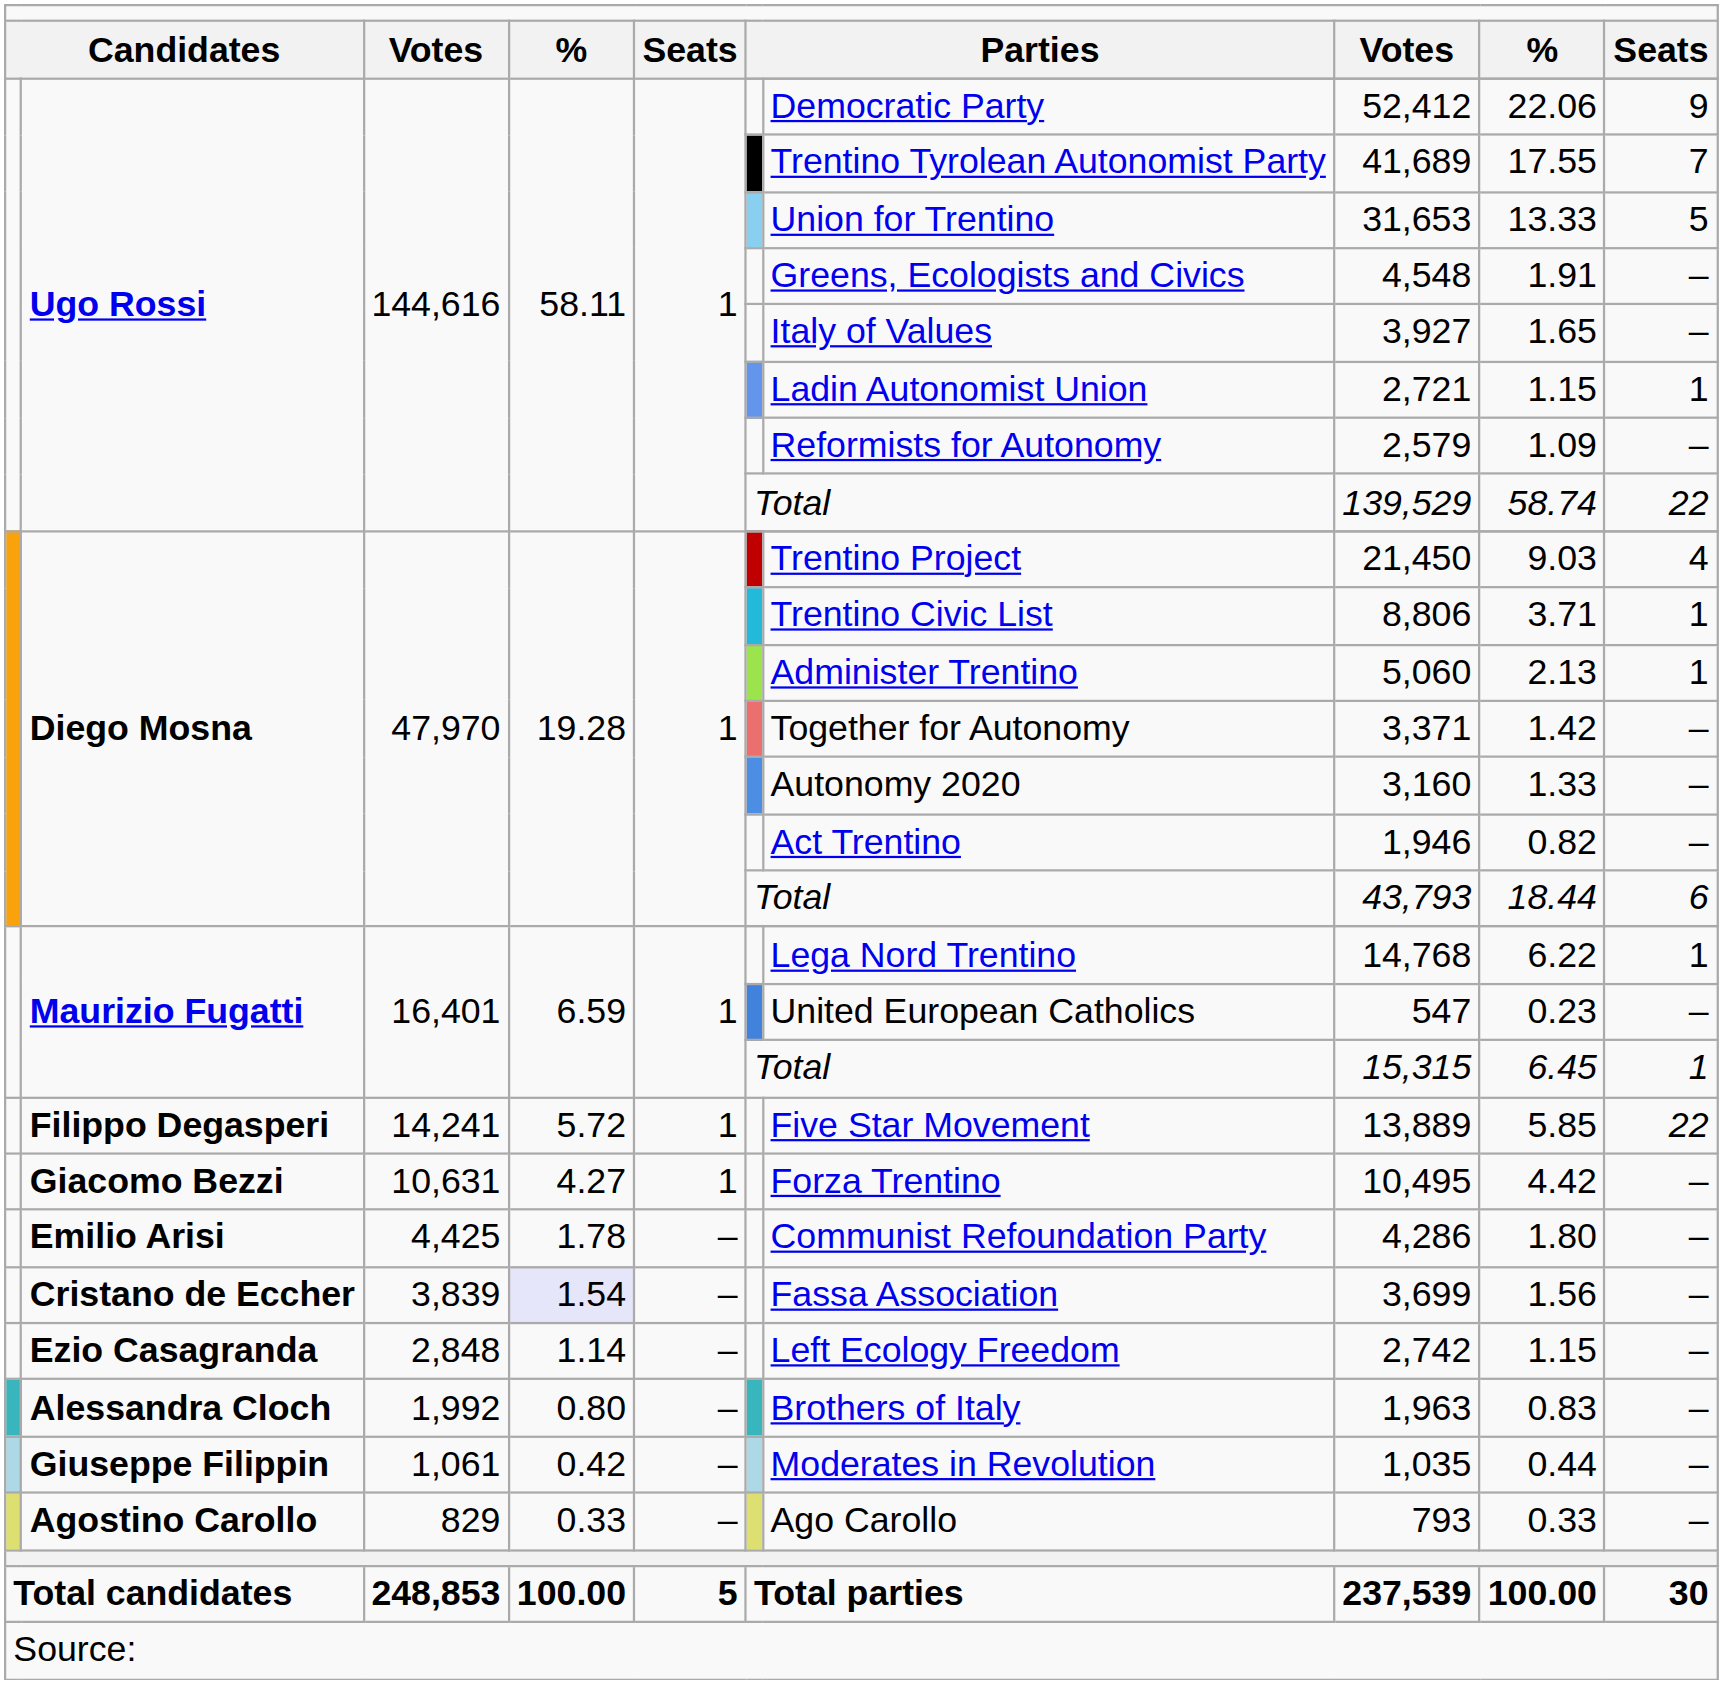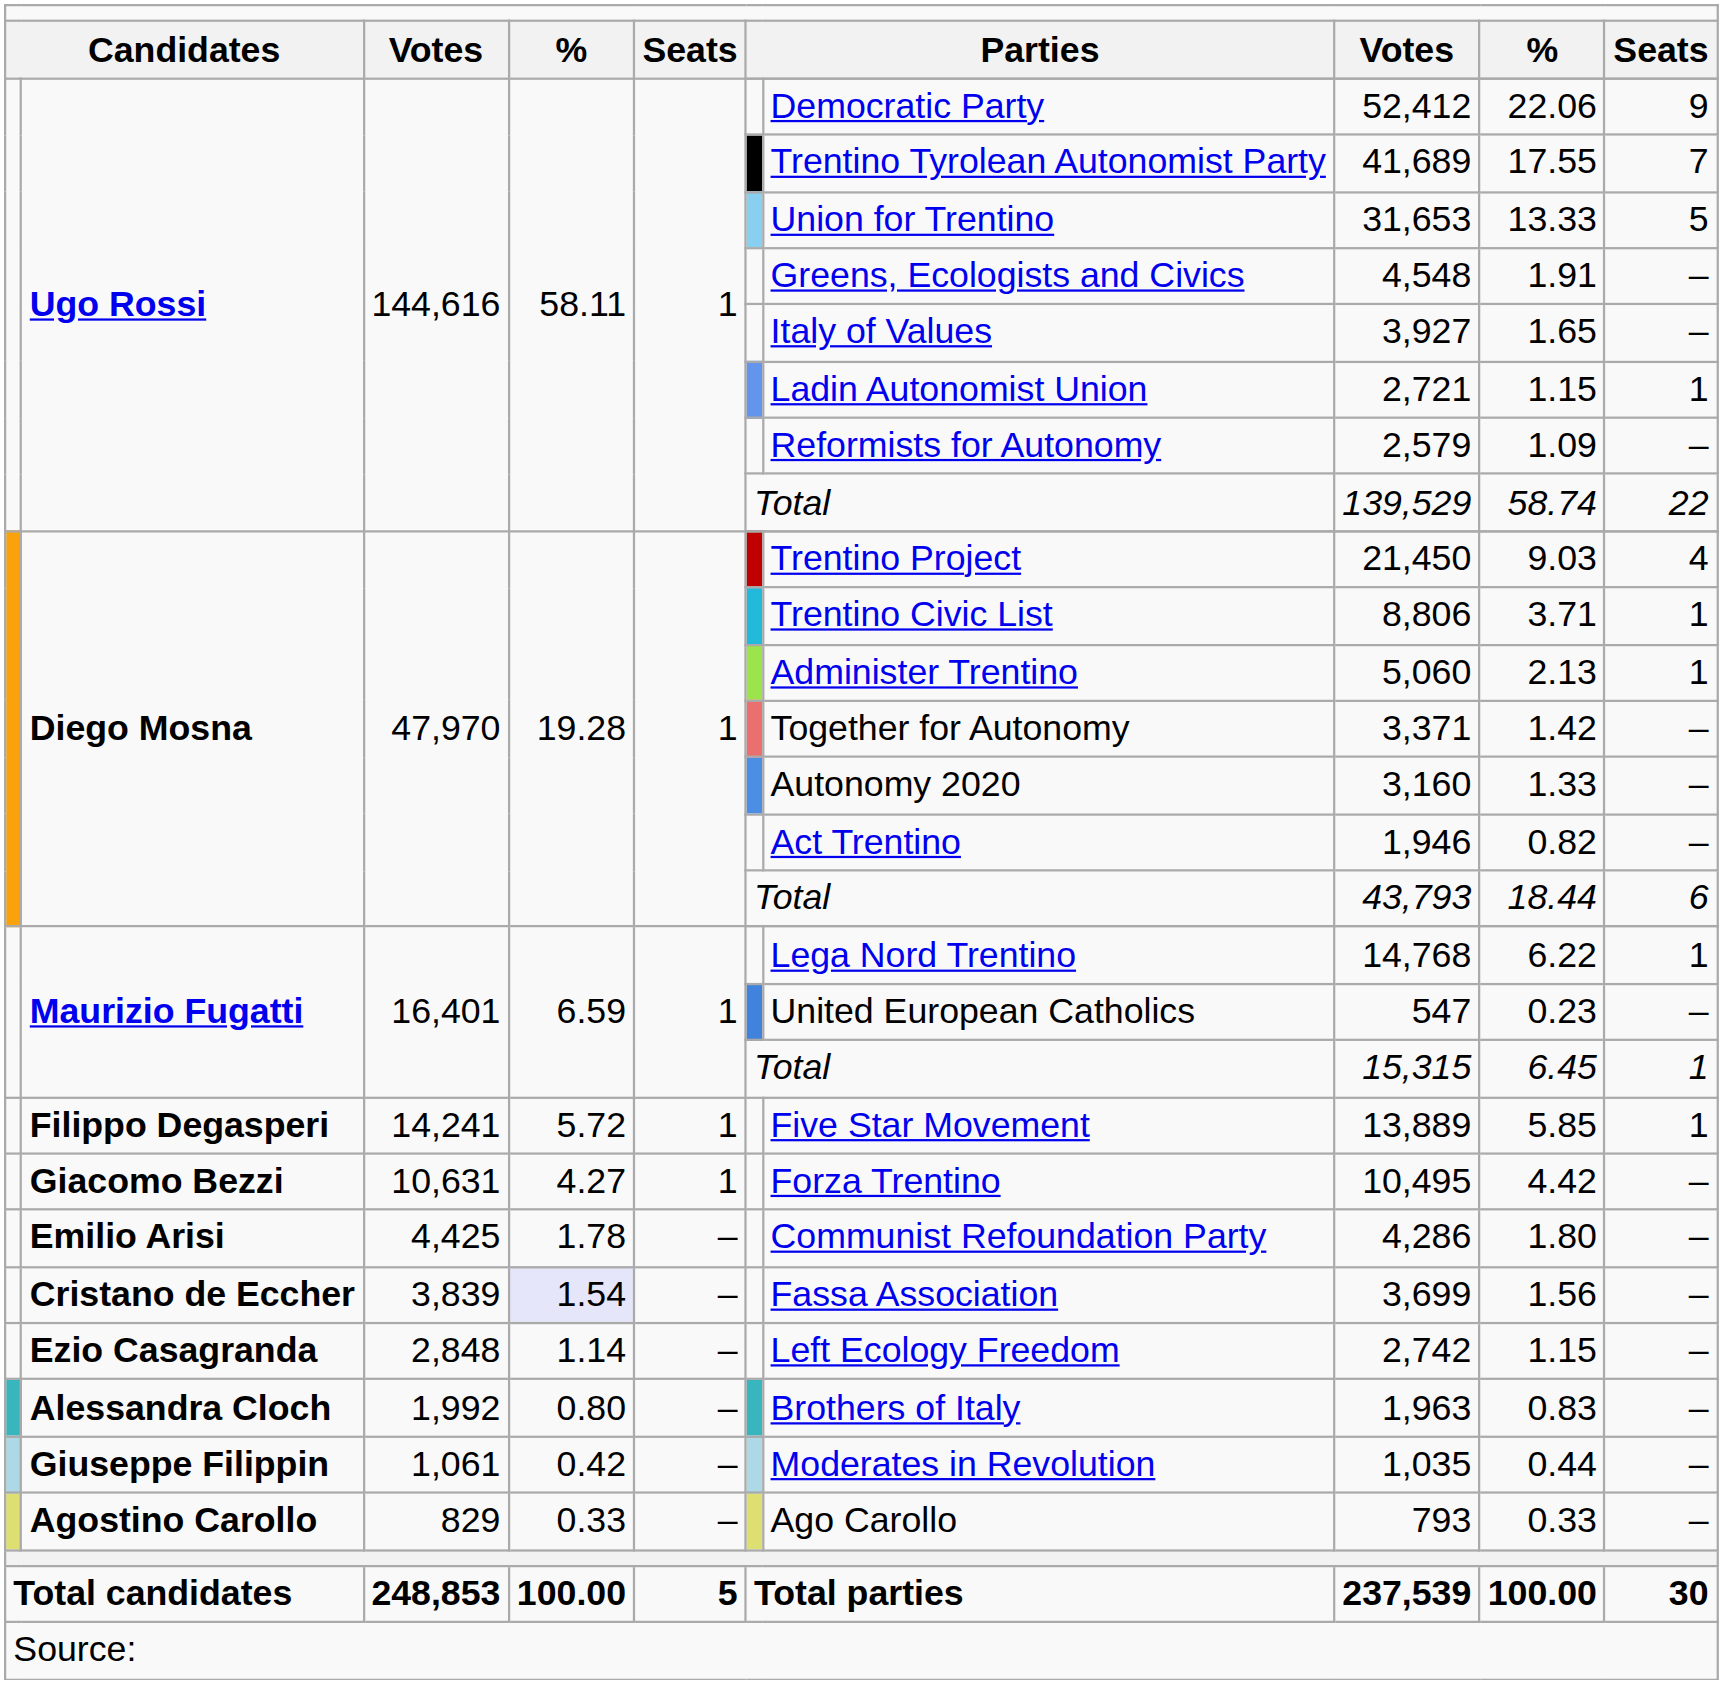(1689, 1124) 22 -> (1699, 1124) 1
